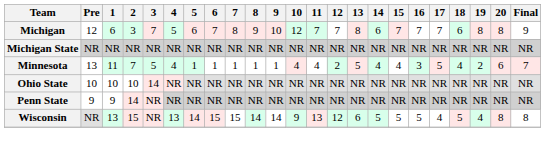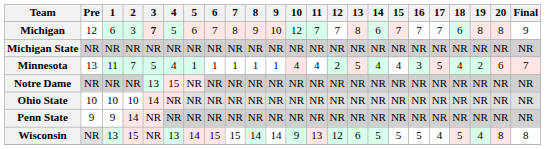(153, 30) normal -> (153, 30) bold
+ row: (43, 83)
